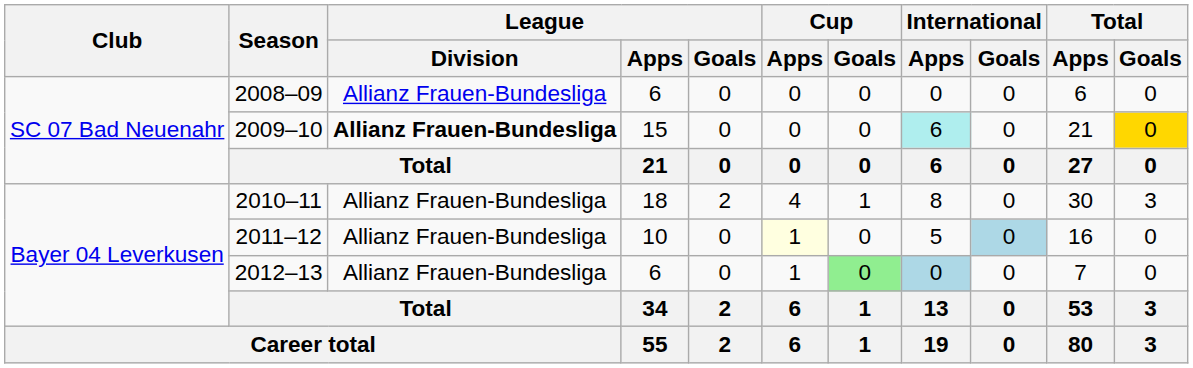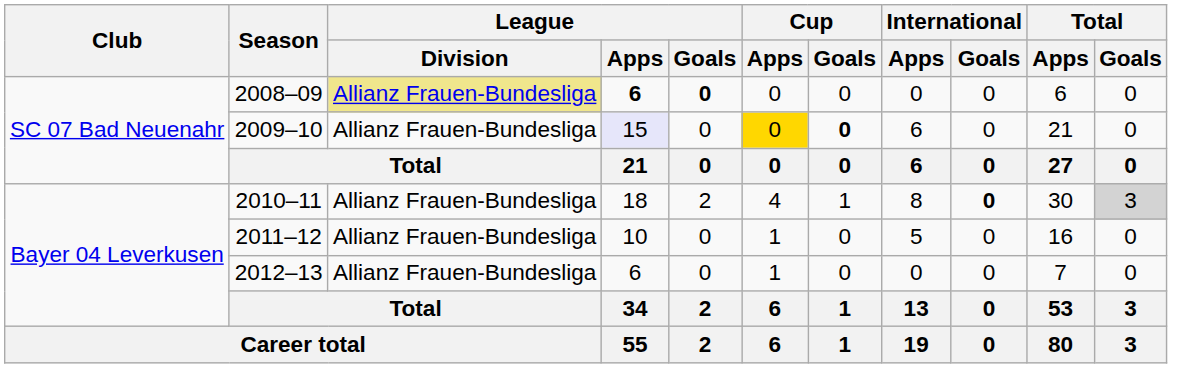(475, 93) no background -> (465, 93) khaki background
(655, 93) normal -> (635, 93) bold
(725, 93) normal -> (705, 93) bold
(475, 129) bold -> (465, 129) normal
(655, 129) no background -> (635, 129) lavender background
(795, 129) no background -> (775, 129) gold background
(865, 129) normal -> (845, 129) bold
(936, 129) paleturquoise background -> (916, 129) no background
(1150, 129) gold background -> (1131, 129) no background
(1009, 201) normal -> (989, 201) bold
(1150, 201) no background -> (1131, 201) lightgrey background
(795, 237) lightyellow background -> (775, 237) no background
(1009, 237) lightblue background -> (989, 237) no background
(865, 272) lightgreen background -> (845, 272) no background
(936, 272) lightblue background -> (916, 272) no background
